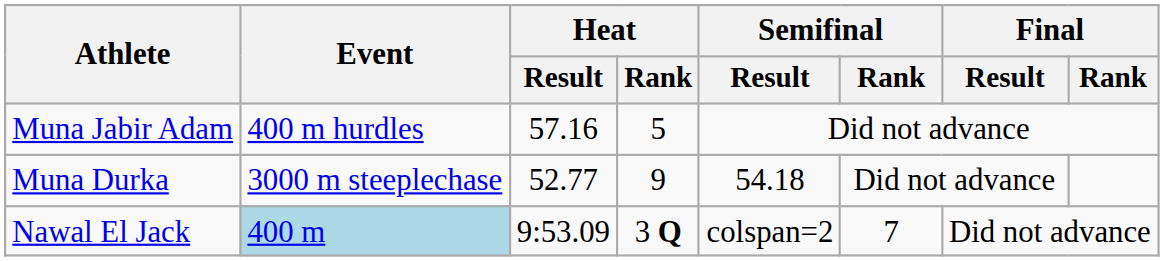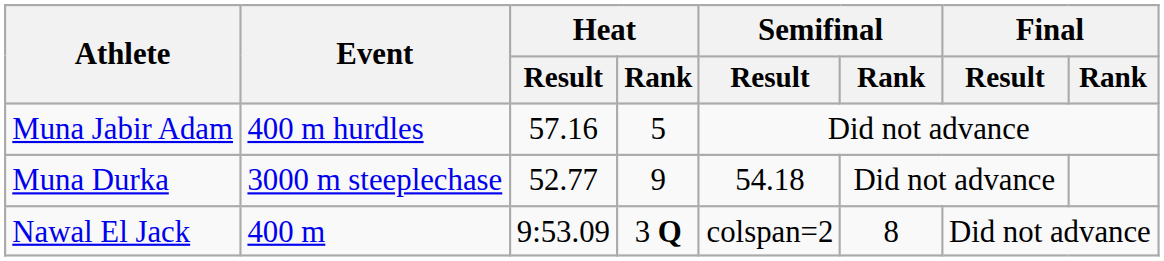(286, 230) lightblue background -> (286, 230) no background
(891, 230) 7 -> (891, 230) 8
